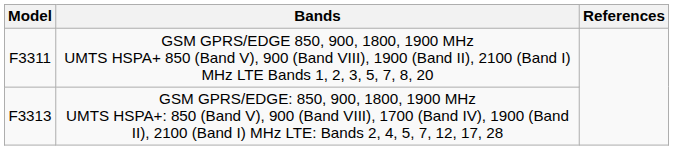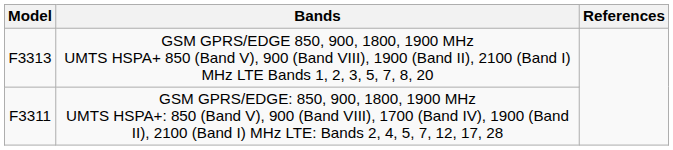(30, 57) F3311 -> (30, 57) F3313
(30, 116) F3313 -> (30, 116) F3311
